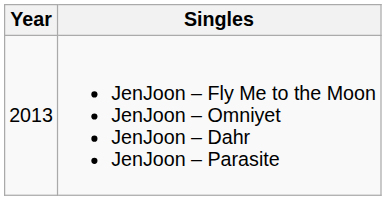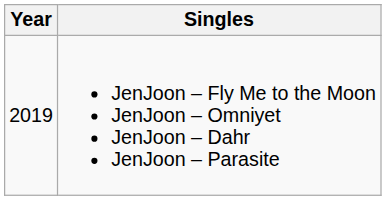(31, 115) 2013 -> (31, 115) 2019
